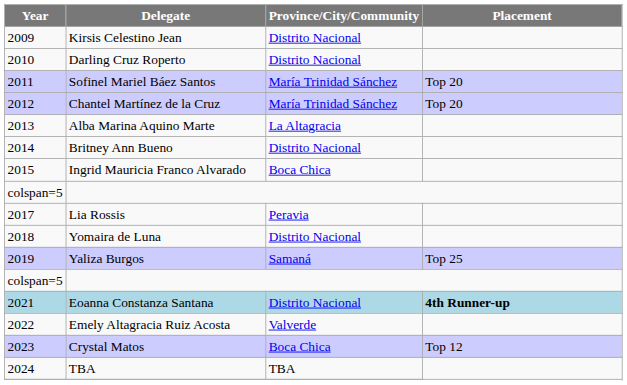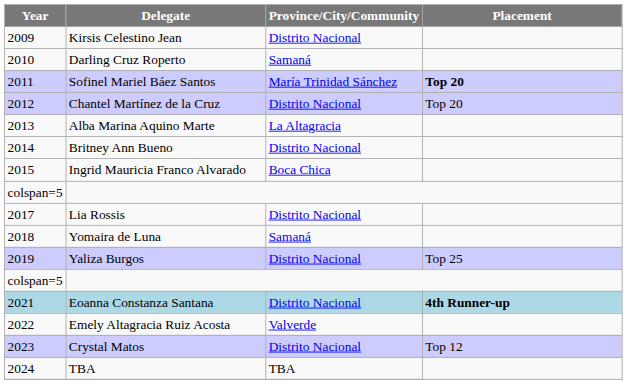(315, 59) Distrito Nacional -> (290, 59) Samaná
(444, 81) normal -> (445, 81) bold
(333, 103) María Trinidad Sánchez -> (315, 103) Distrito Nacional
(289, 214) Peravia -> (315, 214) Distrito Nacional
(315, 236) Distrito Nacional -> (290, 236) Samaná
(290, 258) Samaná -> (315, 258) Distrito Nacional
(300, 346) Boca Chica -> (315, 346) Distrito Nacional
